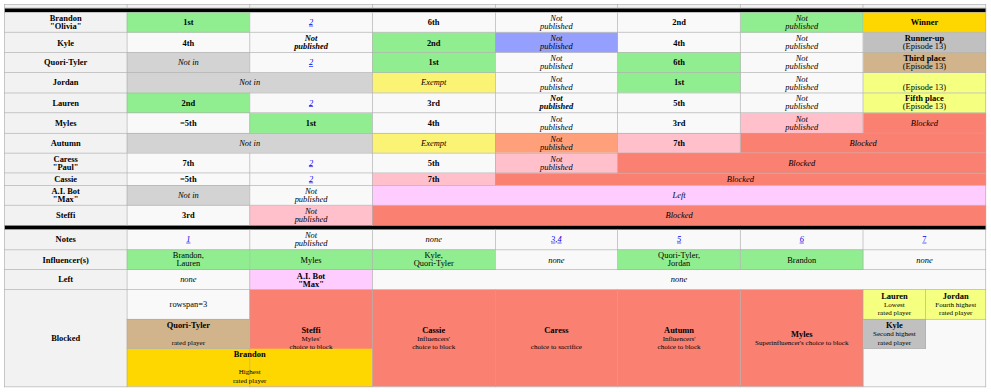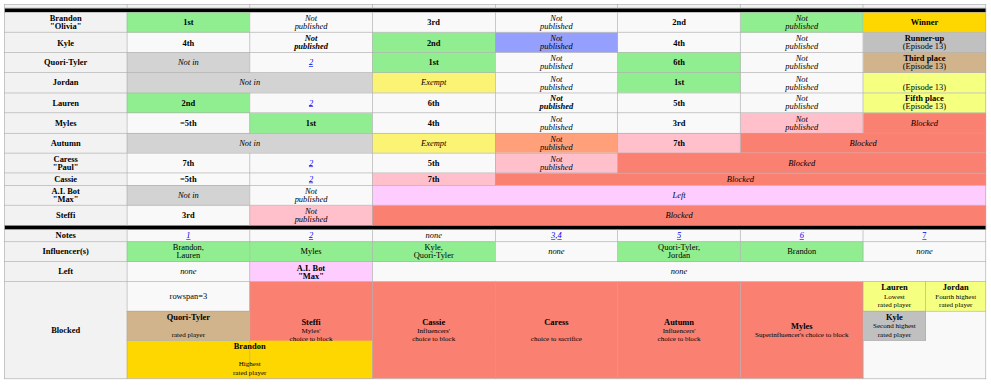(311, 22) 2 -> (311, 22) Not published
(434, 22) 6th -> (434, 22) 3rd
(434, 102) 3rd -> (434, 102) 6th
(311, 239) Not published -> (311, 235) 2
